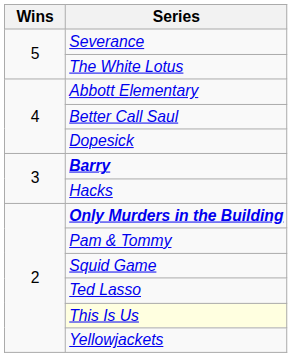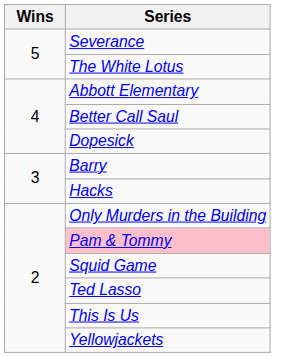(90, 166) bold -> (88, 166) normal
(176, 215) bold -> (168, 215) normal
(120, 240) no background -> (120, 240) pink background
(104, 315) lightyellow background -> (104, 315) no background
